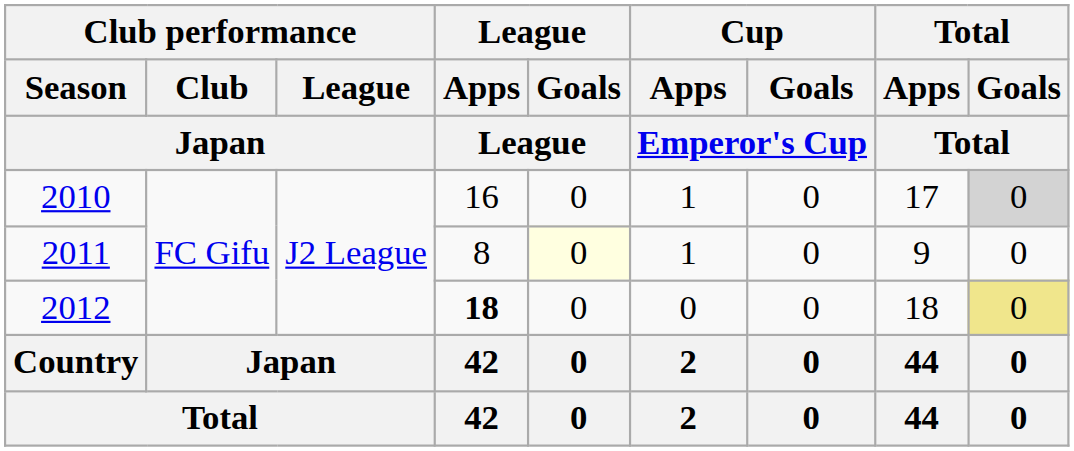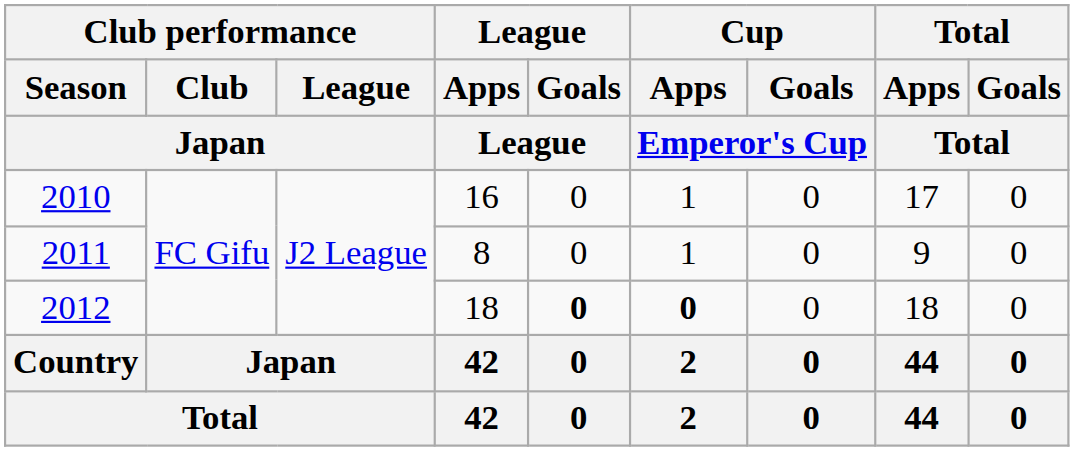(1019, 197) lightgrey background -> (1019, 197) no background
(579, 252) lightyellow background -> (579, 252) no background
(482, 307) bold -> (482, 307) normal
(579, 307) normal -> (579, 307) bold
(688, 307) normal -> (688, 307) bold
(1019, 307) khaki background -> (1019, 307) no background
